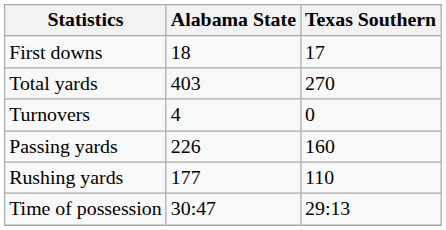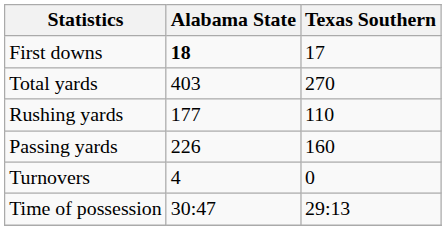(181, 51) normal -> (181, 51) bold
rows swapped: (66, 177) <-> (50, 114)
